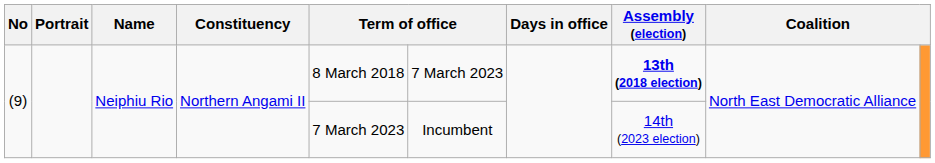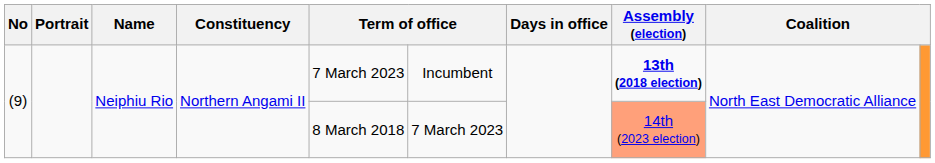(358, 73) 8 March 2018 -> (358, 73) 7 March 2023
(457, 73) 7 March 2023 -> (457, 73) Incumbent
(358, 129) 7 March 2023 -> (358, 129) 8 March 2018
(457, 129) Incumbent -> (457, 129) 7 March 2023
(658, 129) no background -> (658, 129) lightsalmon background
